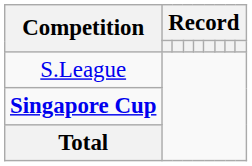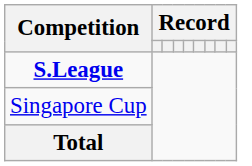(83, 69) normal -> (78, 69) bold
(83, 105) bold -> (78, 105) normal
